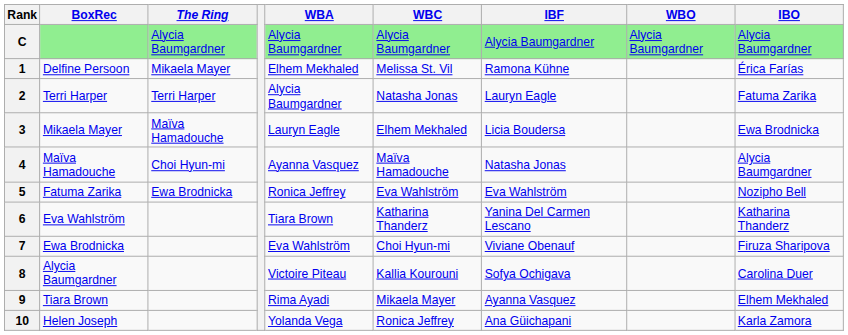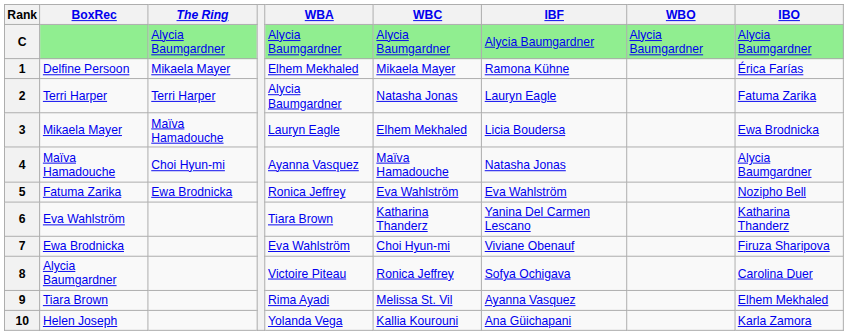(414, 69) Melissa St. Vil -> (416, 69) Mikaela Mayer
(417, 273) Kallia Kourouni -> (415, 273) Ronica Jeffrey
(416, 300) Mikaela Mayer -> (414, 300) Melissa St. Vil
(415, 320) Ronica Jeffrey -> (417, 320) Kallia Kourouni
